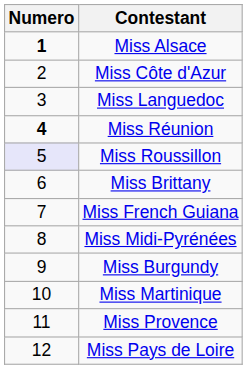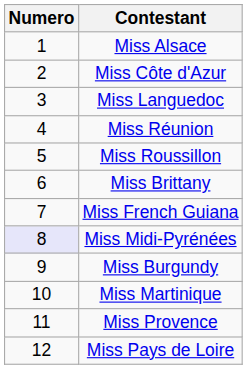(42, 45) bold -> (42, 45) normal
(42, 128) bold -> (42, 128) normal
(42, 156) lavender background -> (42, 156) no background
(42, 239) no background -> (42, 239) lavender background
